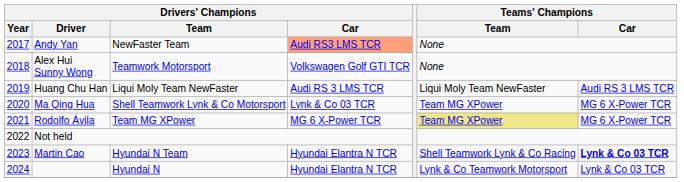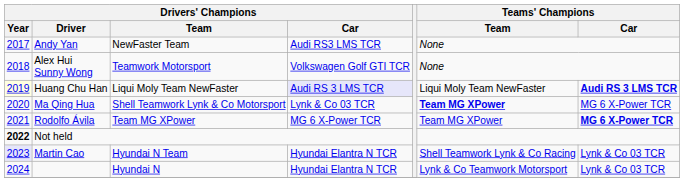(336, 45) lightsalmon background -> (336, 45) no background
(18, 89) no background -> (18, 89) lightyellow background
(337, 89) no background -> (337, 89) lavender background
(627, 89) normal -> (629, 89) bold
(461, 105) normal -> (462, 105) bold
(461, 121) khaki background -> (461, 121) no background
(626, 121) normal -> (627, 121) bold
(18, 137) normal -> (18, 137) bold
(18, 153) no background -> (18, 153) lavender background
(625, 153) bold -> (623, 153) normal
